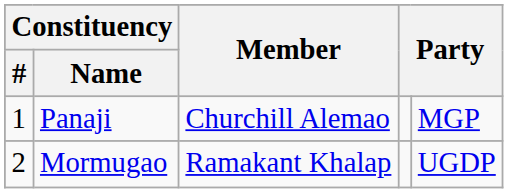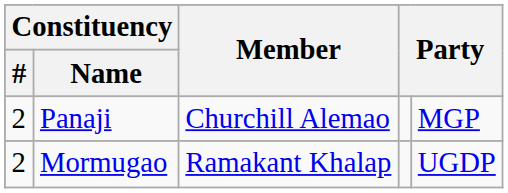(19, 118) 1 -> (19, 118) 2
